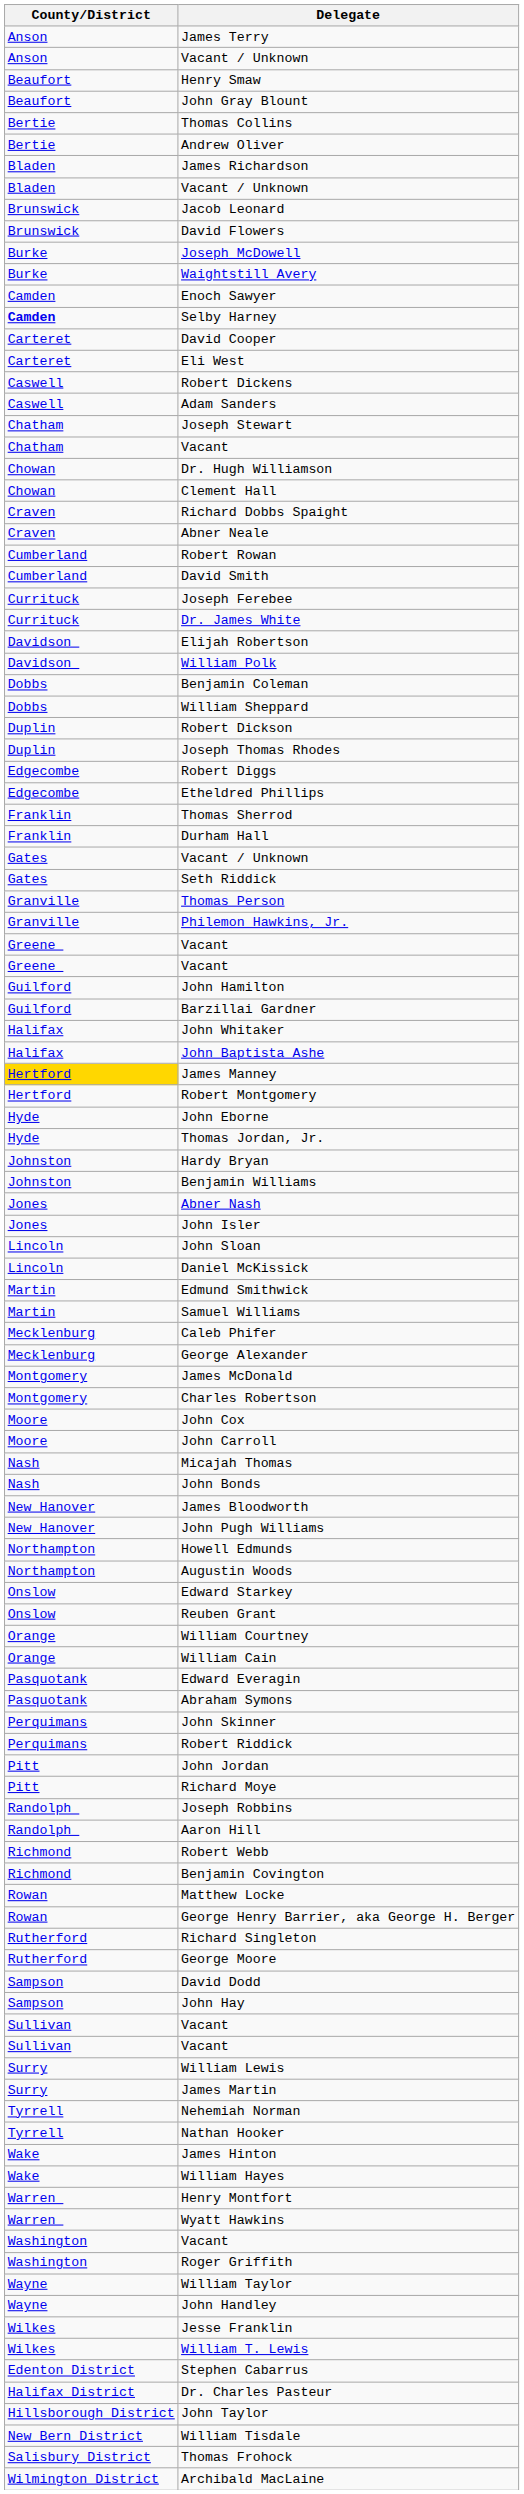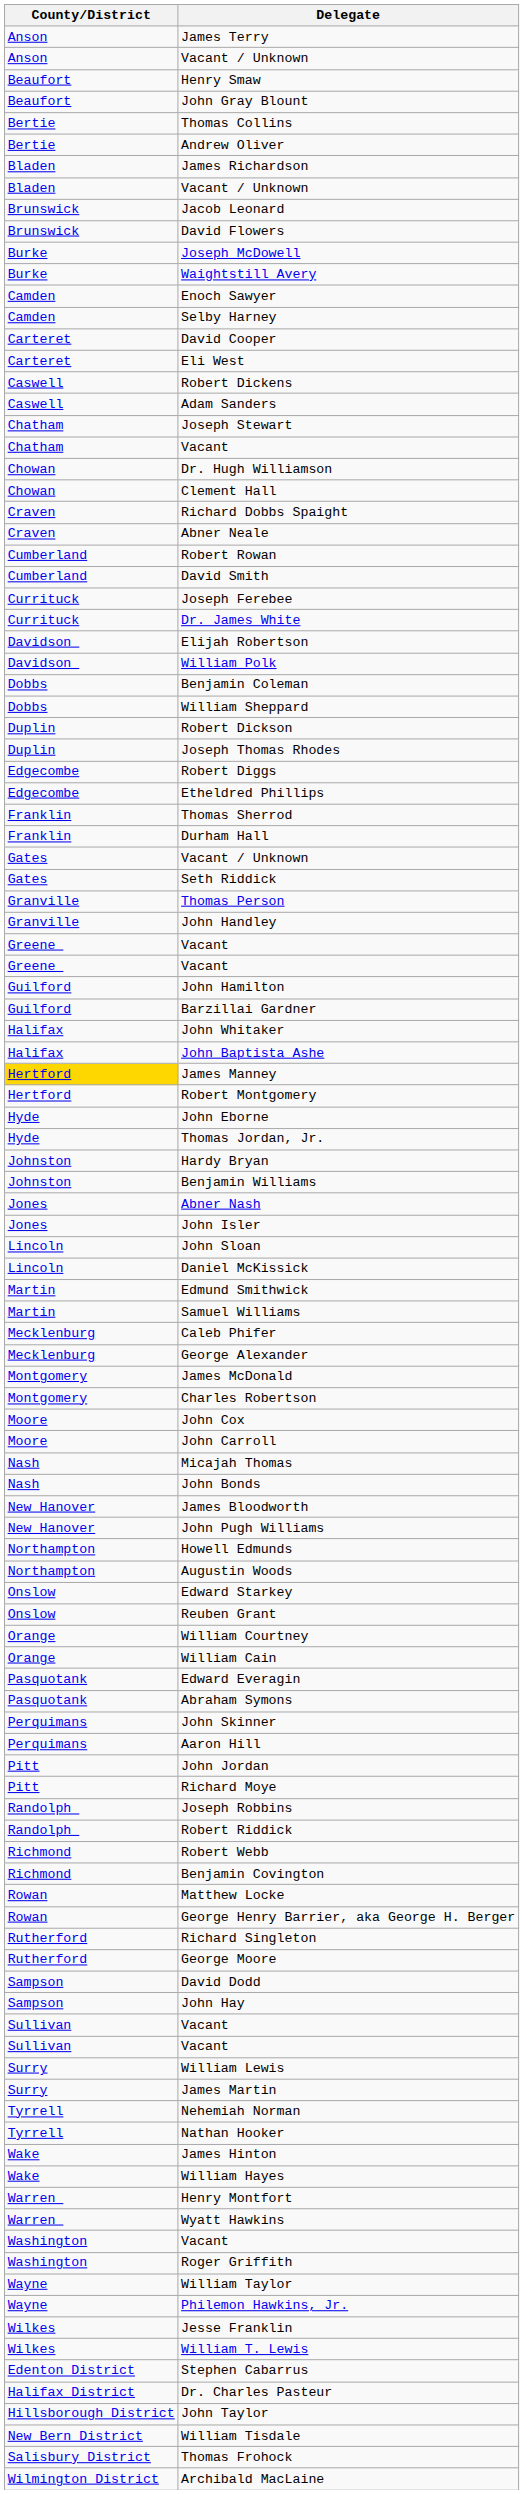(32, 318) bold -> (32, 318) normal
(265, 923) Philemon Hawkins, Jr. -> (229, 923) John Handley
(237, 1744) Robert Riddick -> (221, 1744) Aaron Hill
(221, 1831) Aaron Hill -> (237, 1831) Robert Riddick
(229, 2306) John Handley -> (265, 2306) Philemon Hawkins, Jr.
